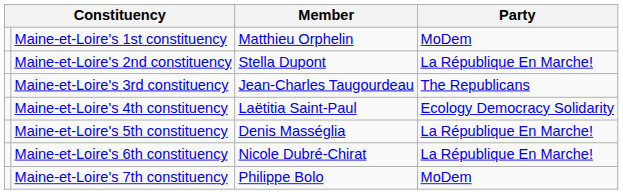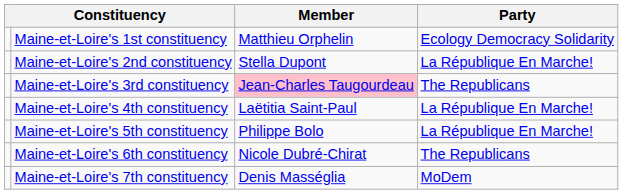(446, 39) MoDem -> (517, 39) Ecology Democracy Solidarity
(326, 85) no background -> (326, 85) pink background
(517, 108) Ecology Democracy Solidarity -> (507, 108) La République En Marche!
(292, 131) Denis Masséglia -> (281, 131) Philippe Bolo
(507, 154) La République En Marche! -> (475, 154) The Republicans
(281, 177) Philippe Bolo -> (292, 177) Denis Masséglia
